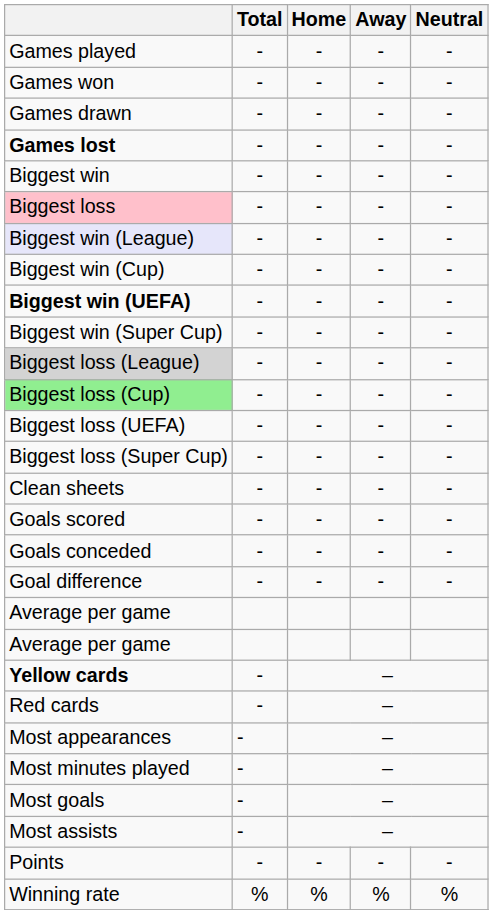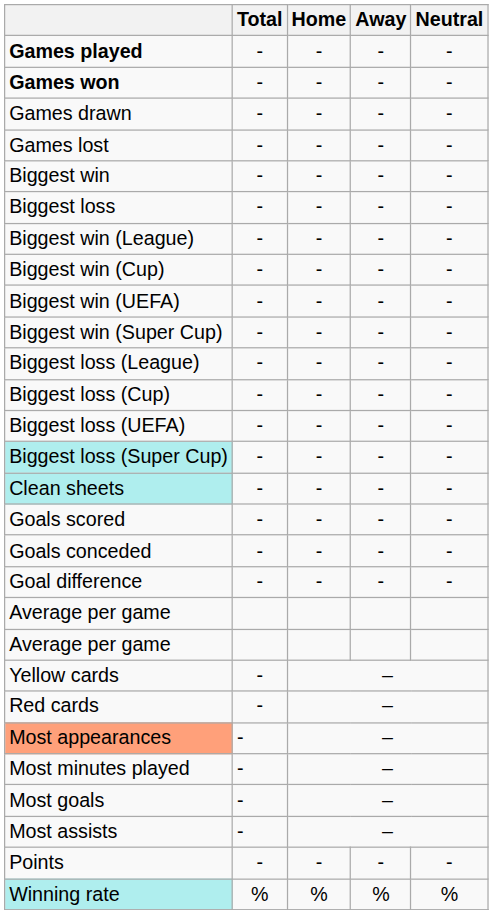(73, 51) normal -> (76, 51) bold
(62, 82) normal -> (64, 82) bold
(62, 144) bold -> (59, 144) normal
(62, 207) pink background -> (62, 207) no background
(102, 238) lavender background -> (102, 238) no background
(100, 301) bold -> (94, 301) normal
(104, 363) lightgrey background -> (104, 363) no background
(90, 394) lightgreen background -> (90, 394) no background
(119, 457) no background -> (119, 457) paleturquoise background
(67, 488) no background -> (67, 488) paleturquoise background
(69, 675) bold -> (64, 675) normal
(90, 737) no background -> (90, 737) lightsalmon background
(64, 894) no background -> (64, 894) paleturquoise background
